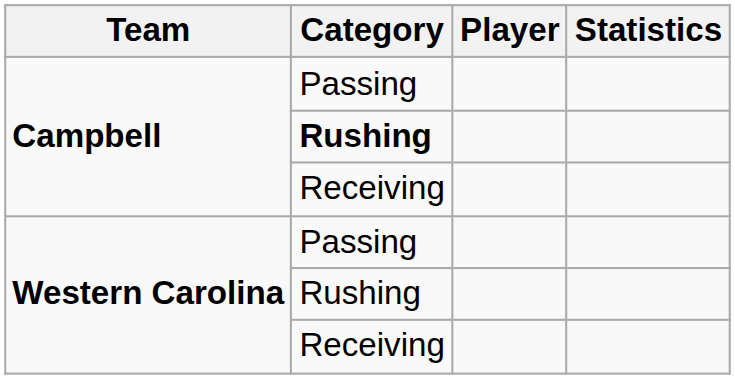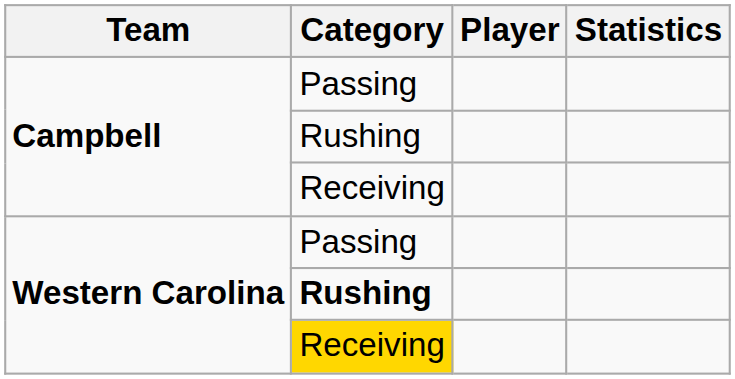(366, 135) bold -> (360, 135) normal
(360, 293) normal -> (366, 293) bold
(372, 346) no background -> (372, 346) gold background
